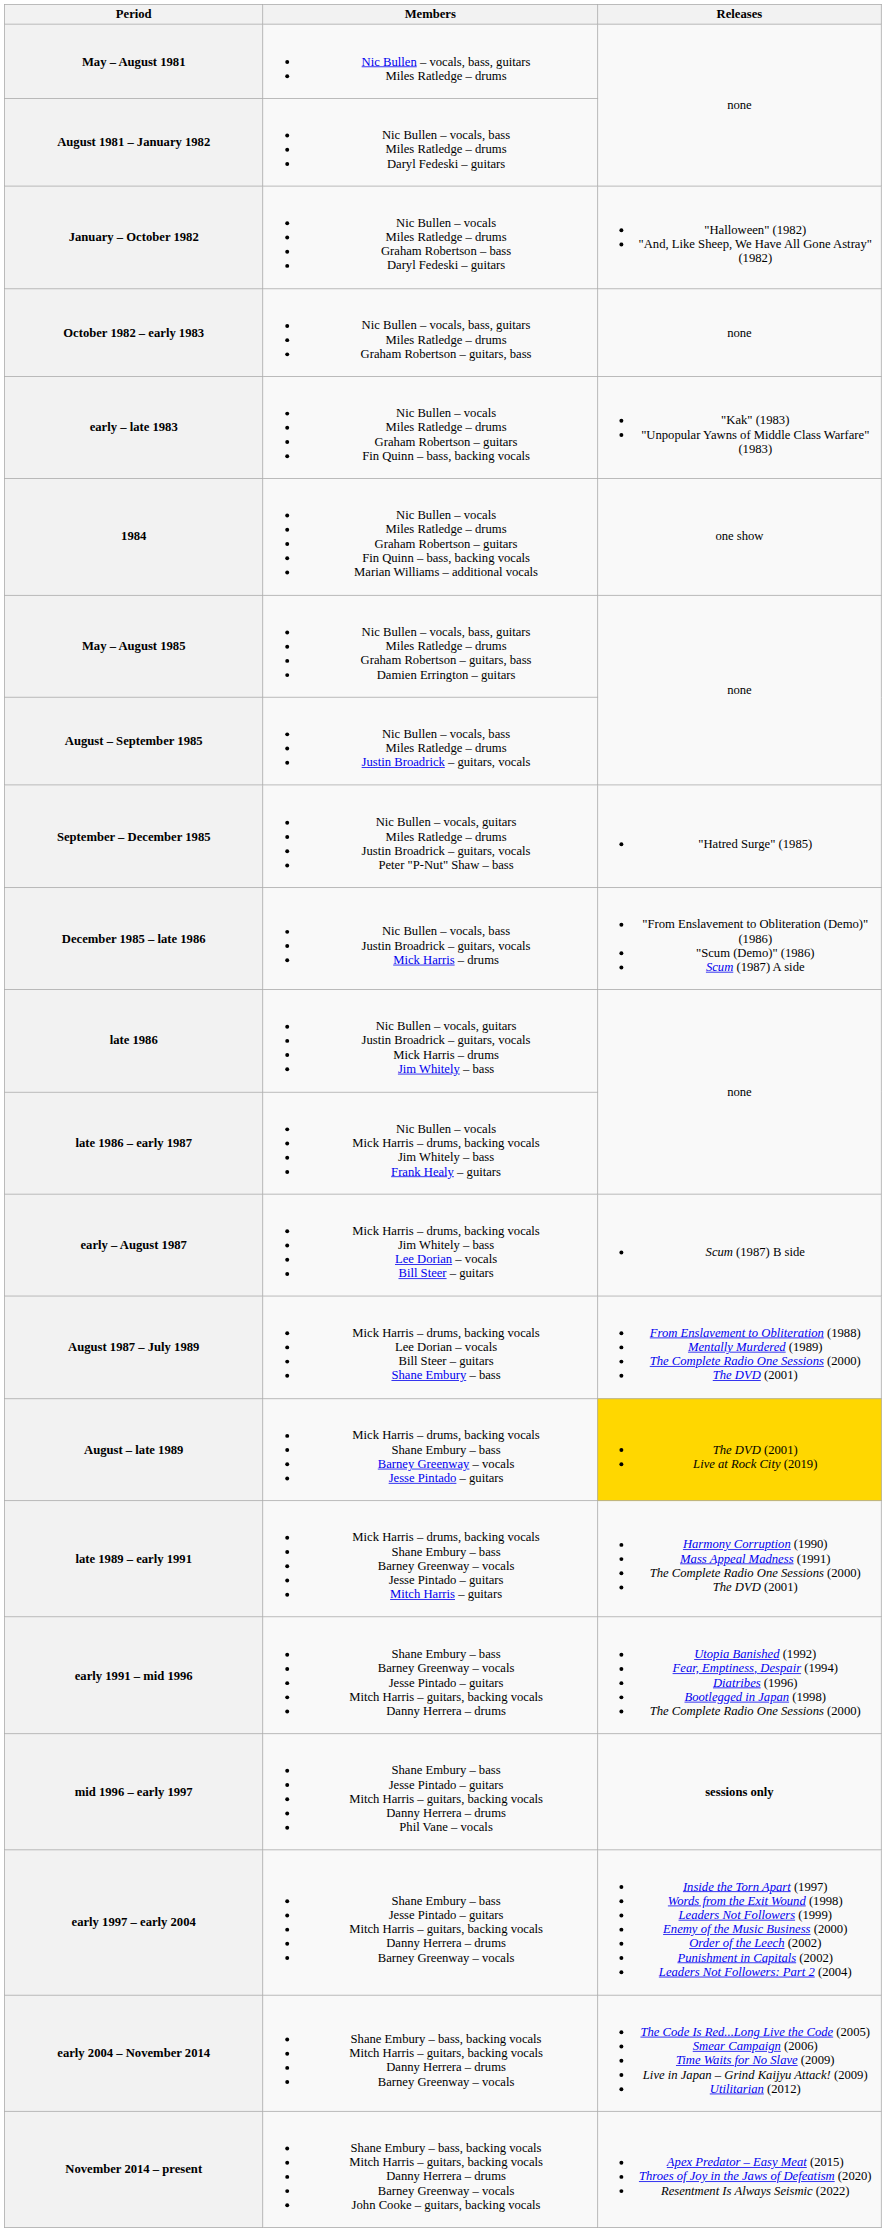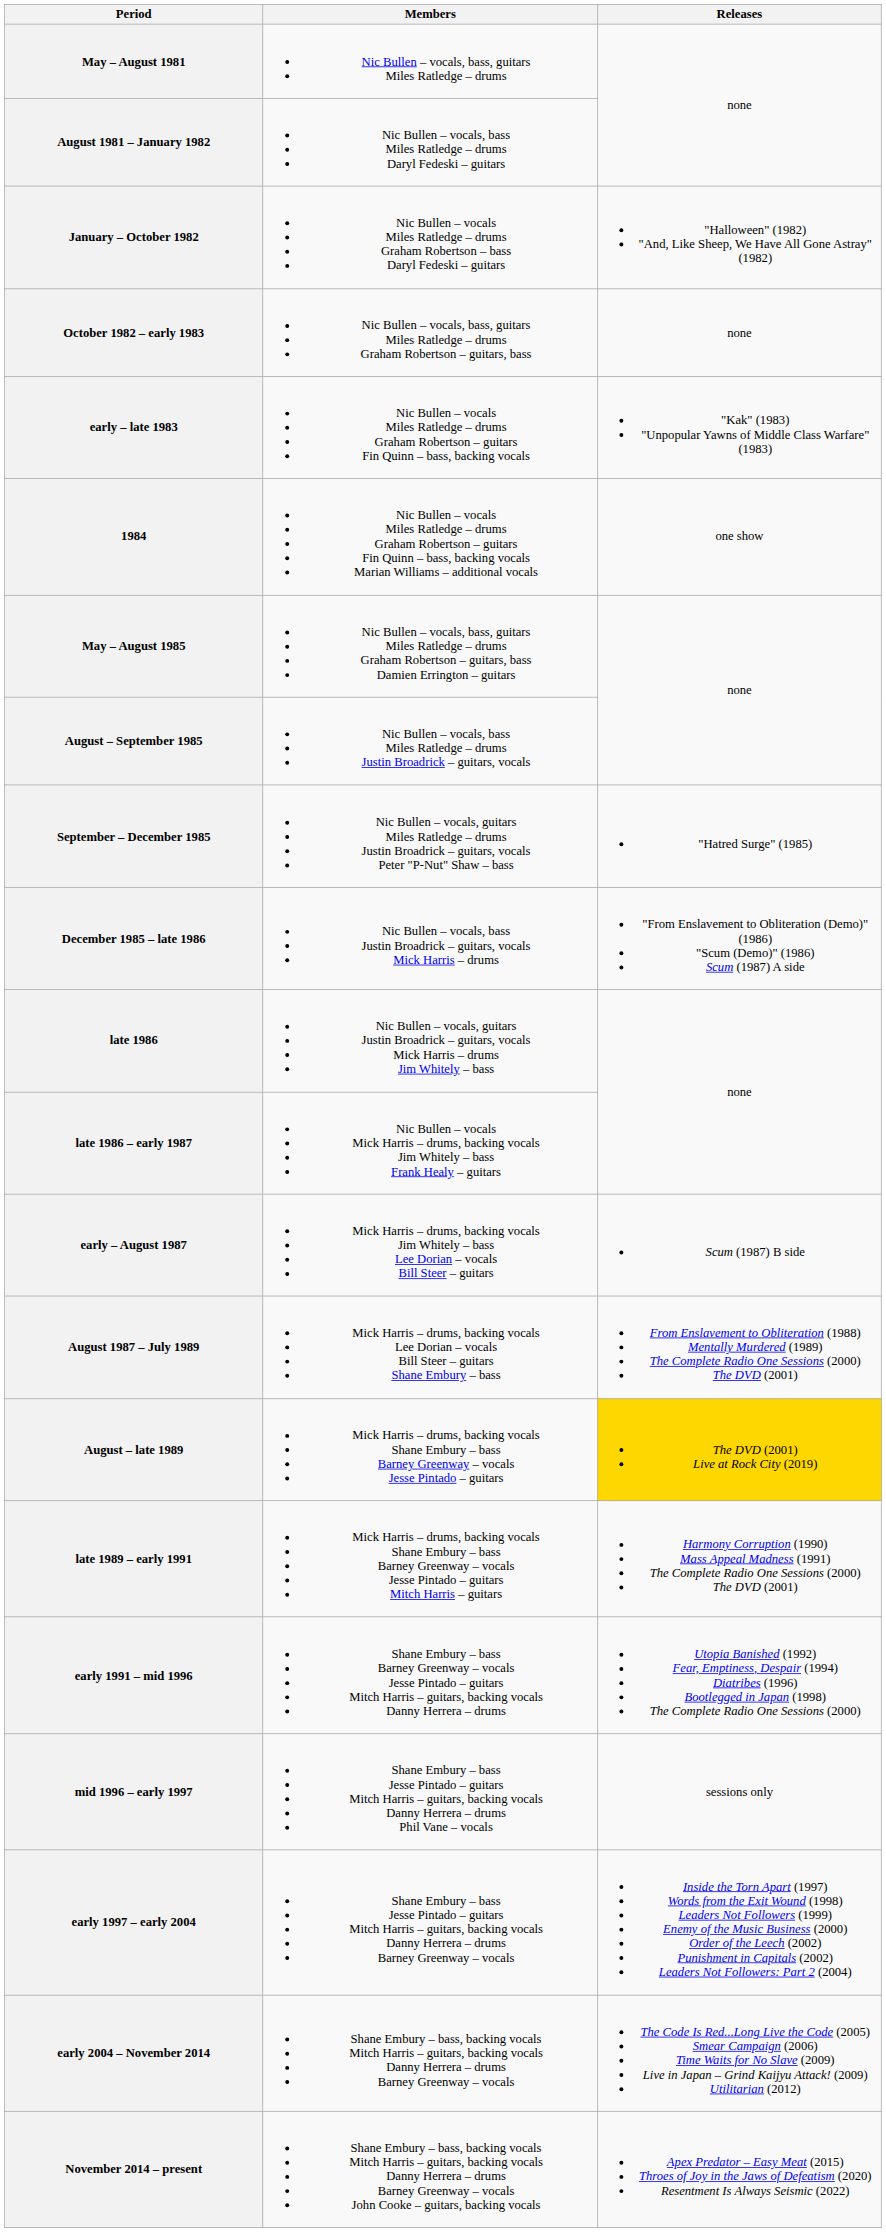(739, 1791) bold -> (739, 1791) normal
